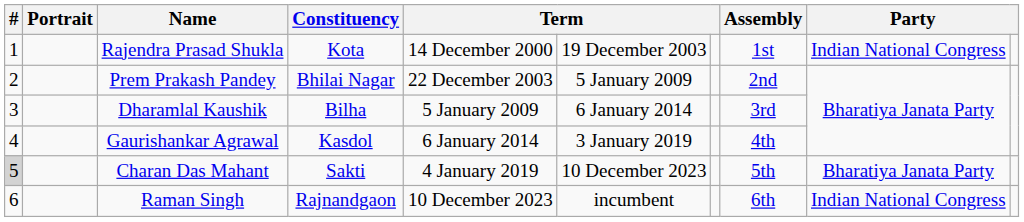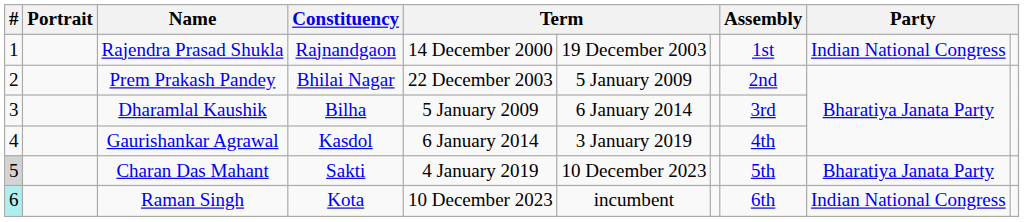(346, 49) Kota -> (346, 49) Rajnandgaon
(14, 200) no background -> (14, 200) paleturquoise background
(346, 200) Rajnandgaon -> (346, 200) Kota
